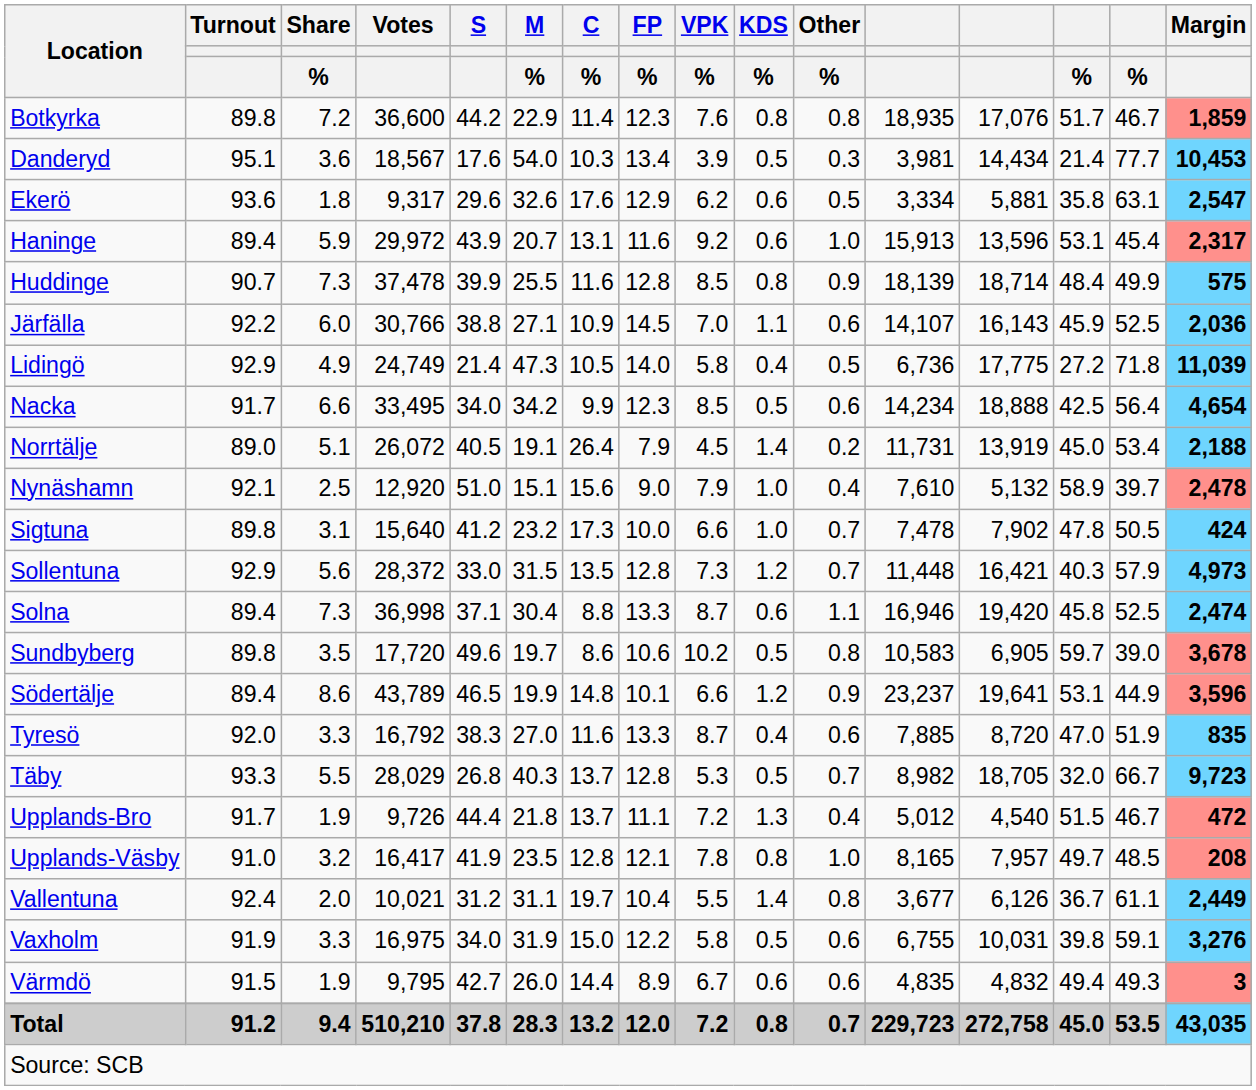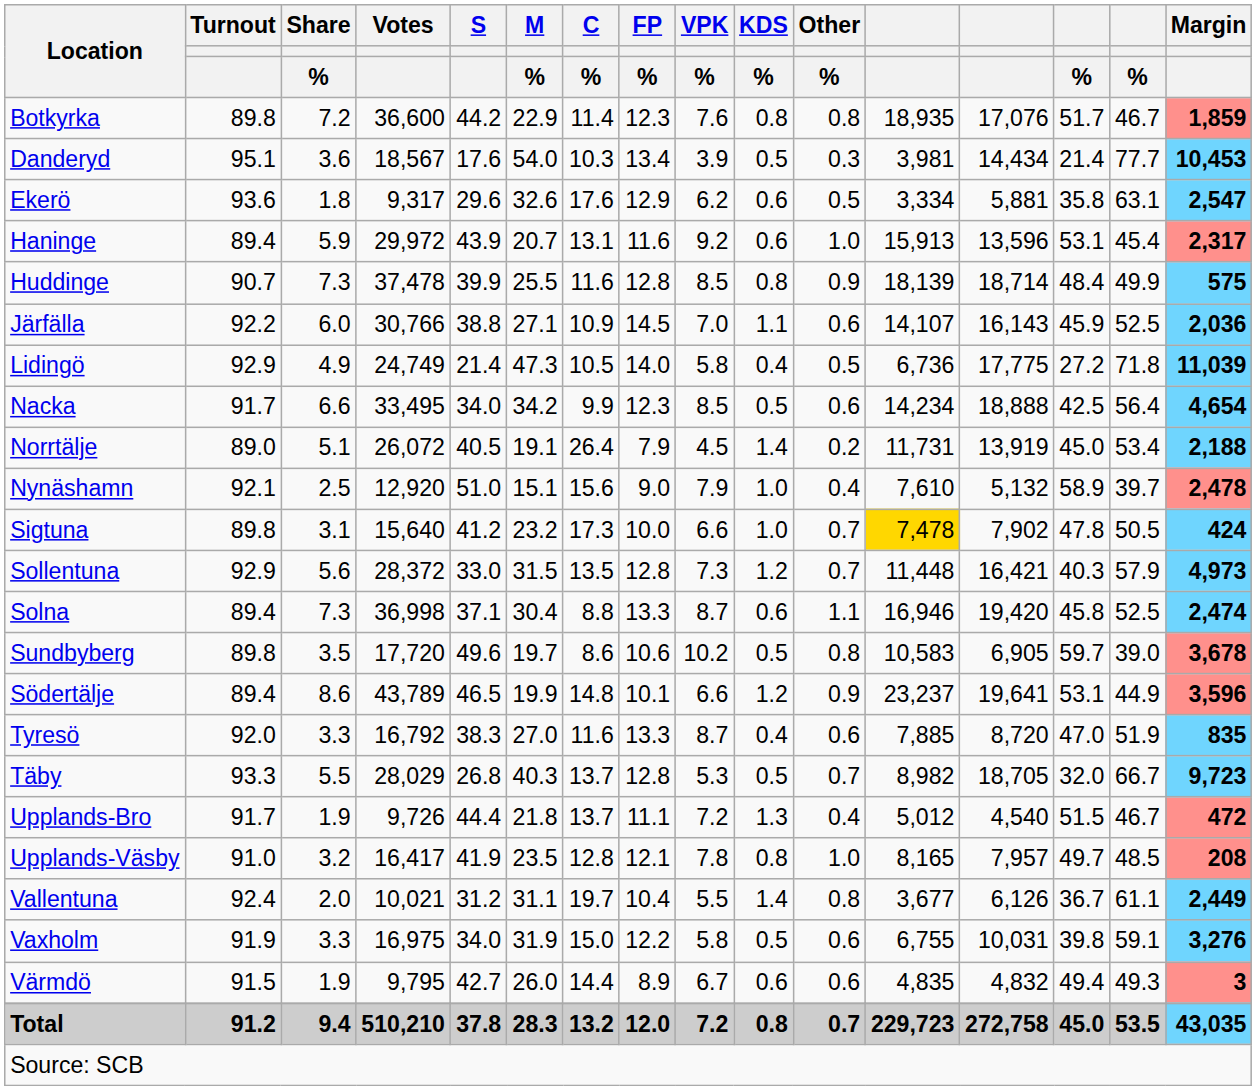(925, 529) no background -> (925, 529) gold background
